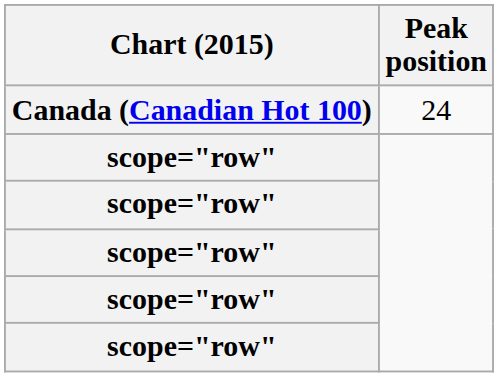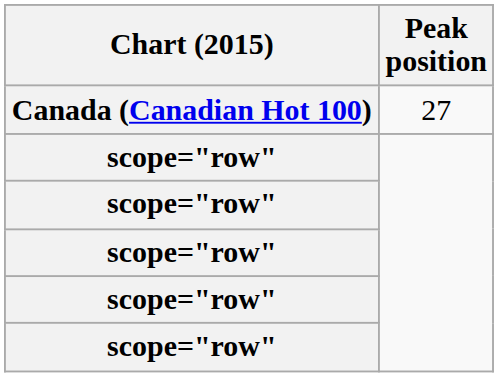(436, 109) 24 -> (436, 109) 27
